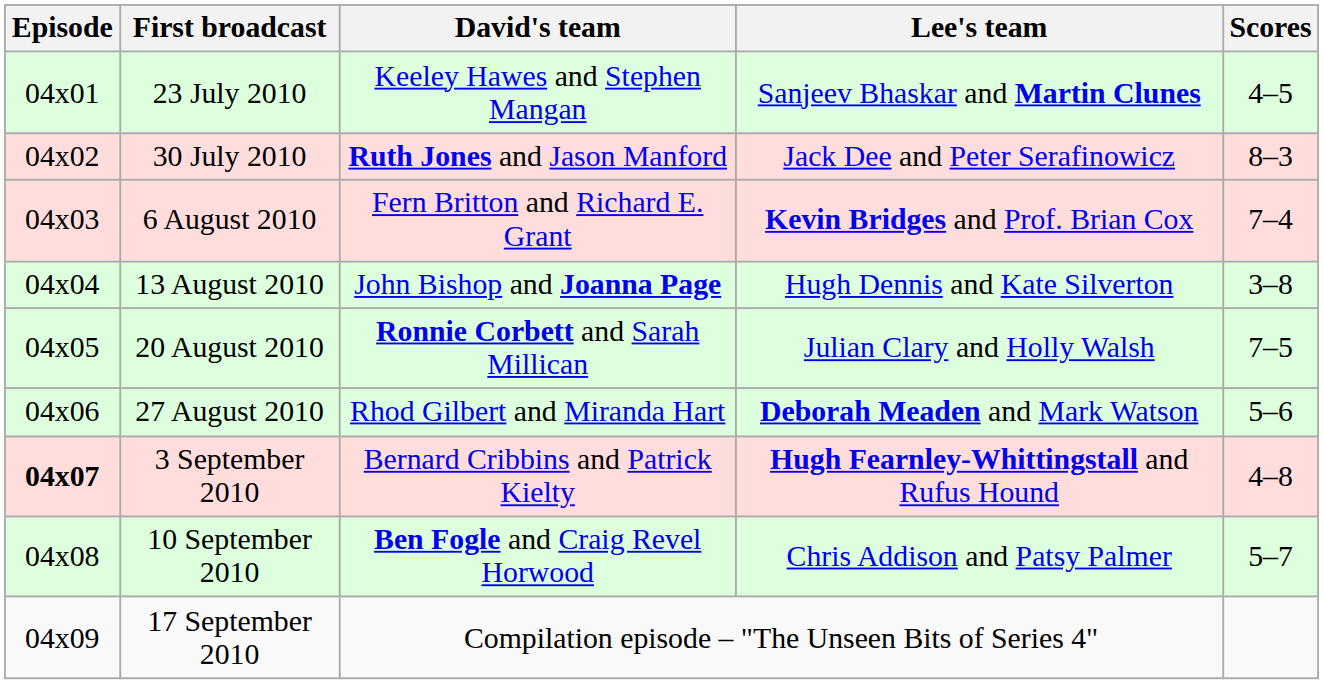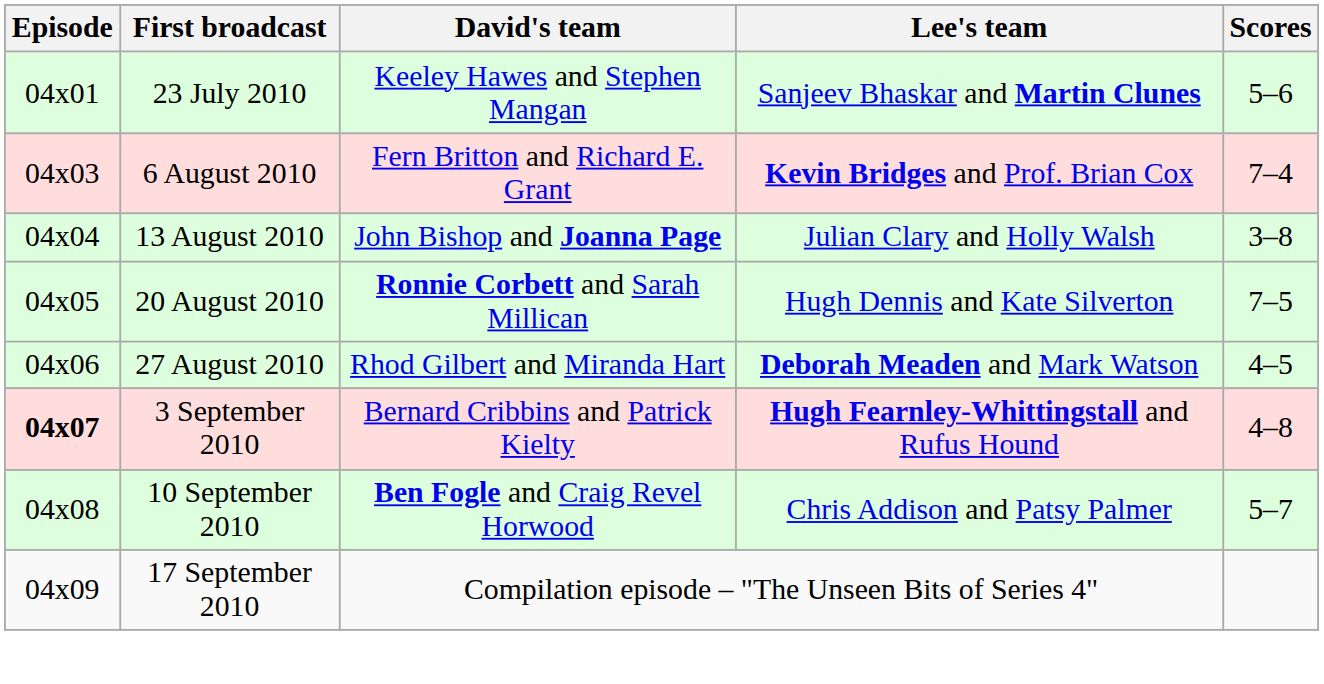(1271, 92) 4–5 -> (1271, 92) 5–6
- row: (230, 155)
(979, 283) Hugh Dennis and Kate Silverton -> (979, 236) Julian Clary and Holly Walsh
(979, 347) Julian Clary and Holly Walsh -> (979, 300) Hugh Dennis and Kate Silverton
(1271, 411) 5–6 -> (1271, 364) 4–5
